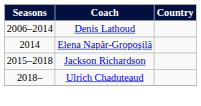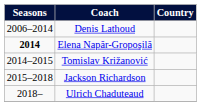(30, 45) normal -> (30, 45) bold
+ row: (105, 61)
